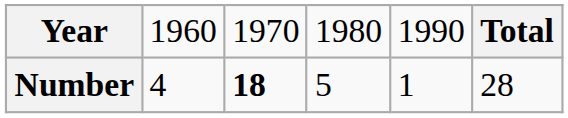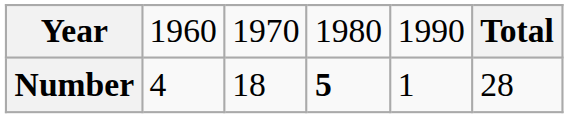(249, 84) bold -> (249, 84) normal
(323, 84) normal -> (323, 84) bold
